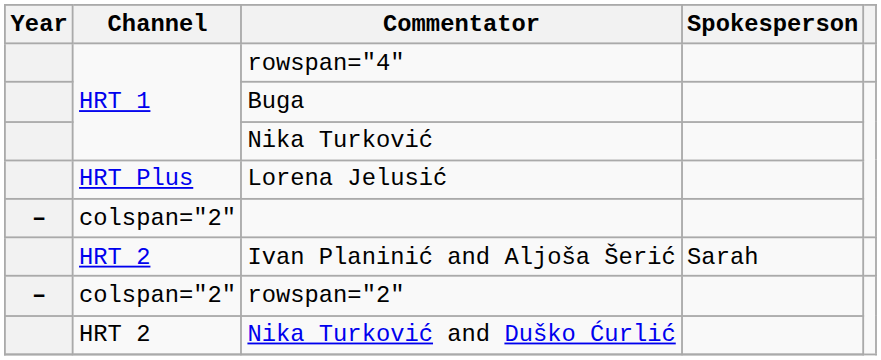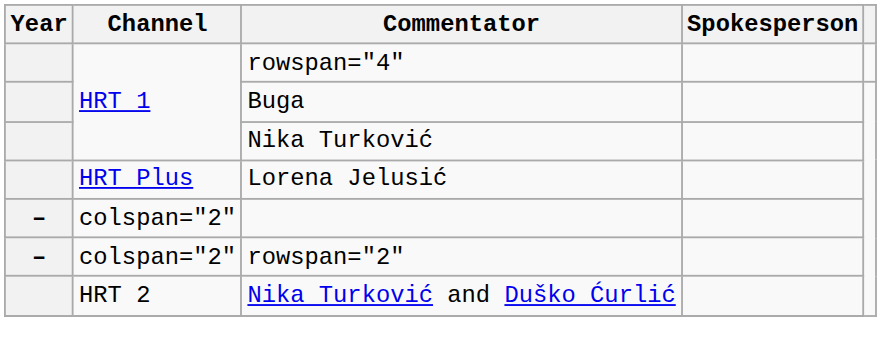- row: (115, 257)
